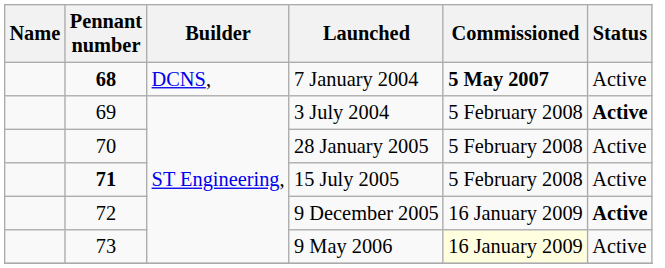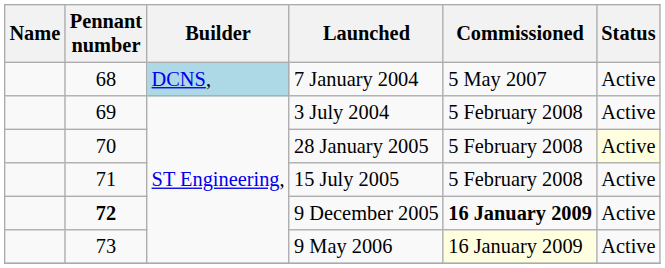(106, 79) bold -> (106, 79) normal
(181, 79) no background -> (181, 79) lightblue background
(499, 79) bold -> (497, 79) normal
(620, 112) bold -> (628, 112) normal
(619, 146) no background -> (628, 146) lightyellow background
(106, 179) bold -> (106, 179) normal
(106, 213) normal -> (106, 213) bold
(515, 213) normal -> (520, 213) bold
(620, 213) bold -> (628, 213) normal
